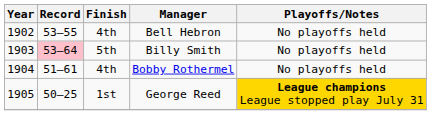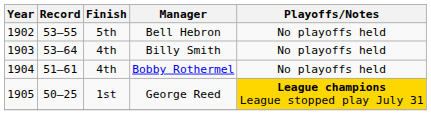(106, 32) 4th -> (106, 32) 5th
(60, 51) pink background -> (60, 51) no background
(106, 51) 5th -> (106, 51) 4th
